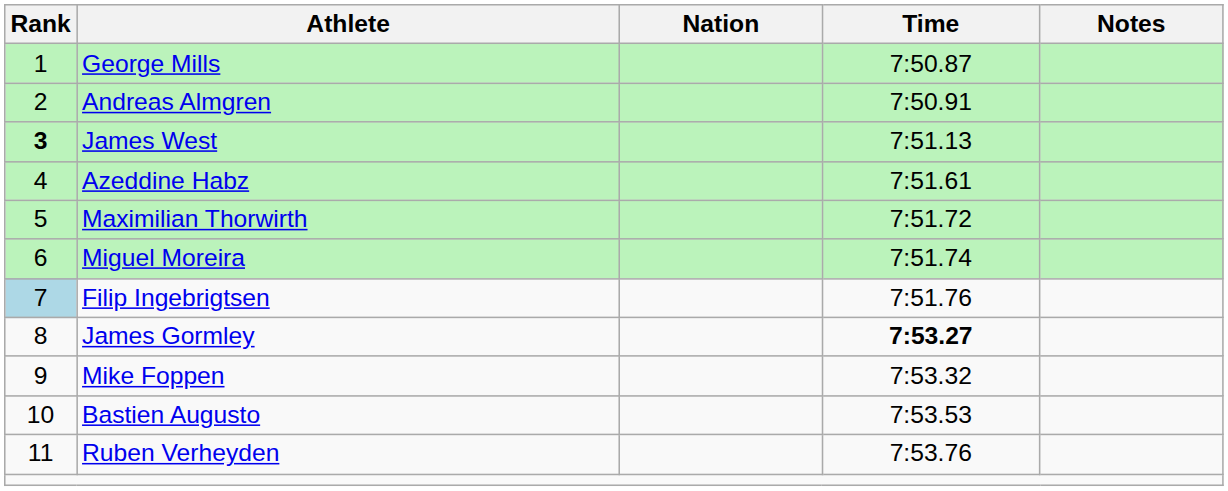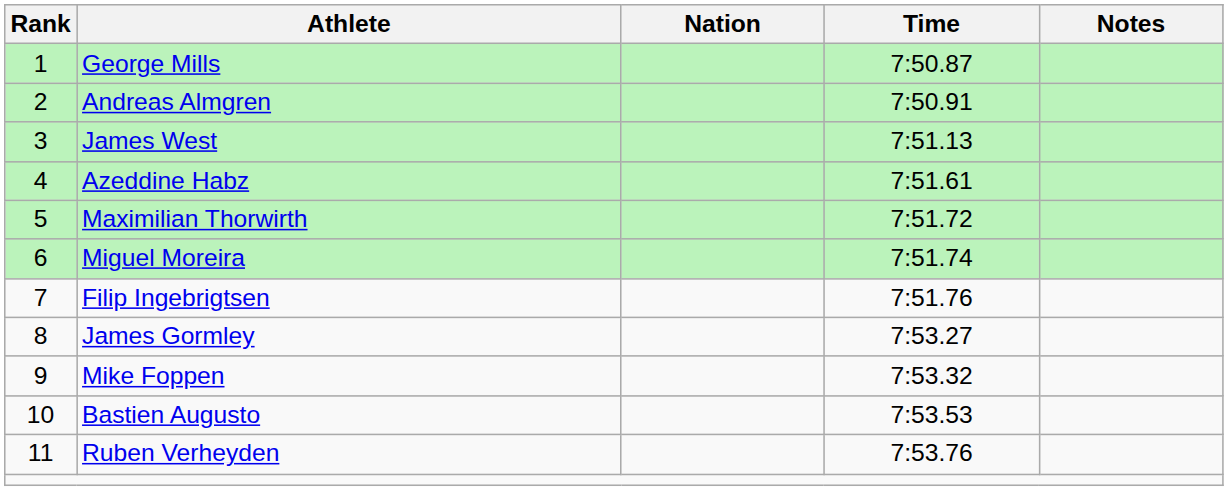(41, 141) bold -> (41, 141) normal
(41, 297) lightblue background -> (41, 297) no background
(931, 336) bold -> (932, 336) normal
